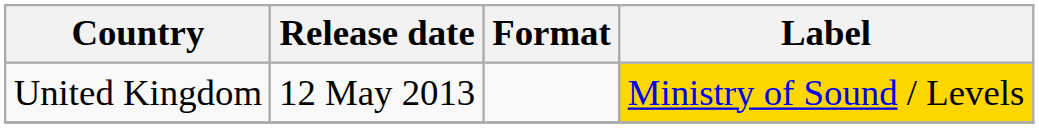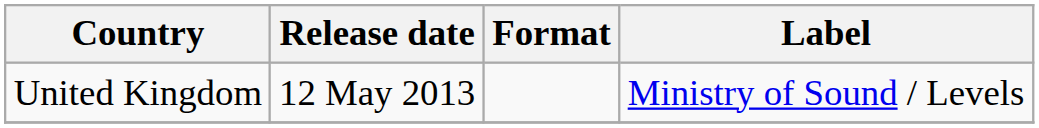(826, 92) gold background -> (826, 92) no background
